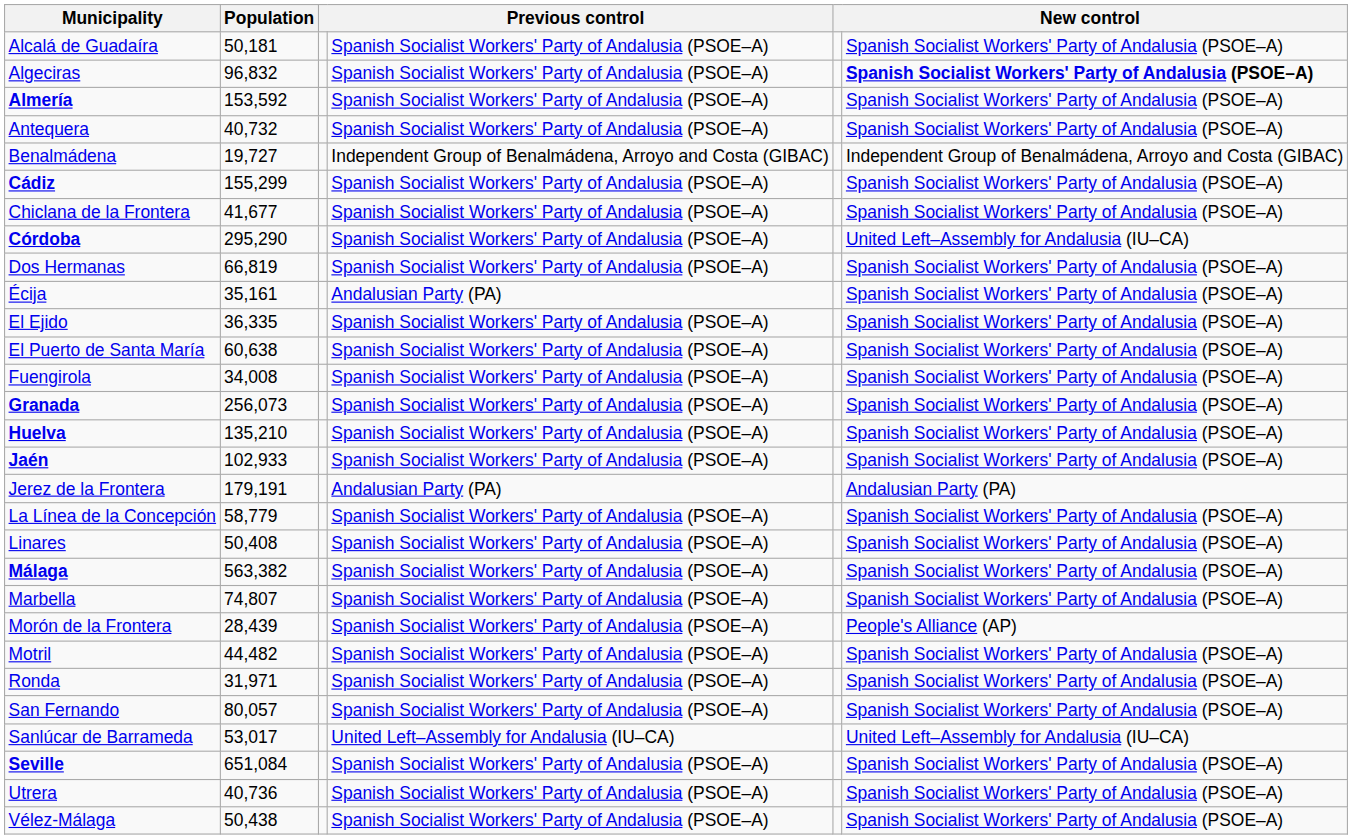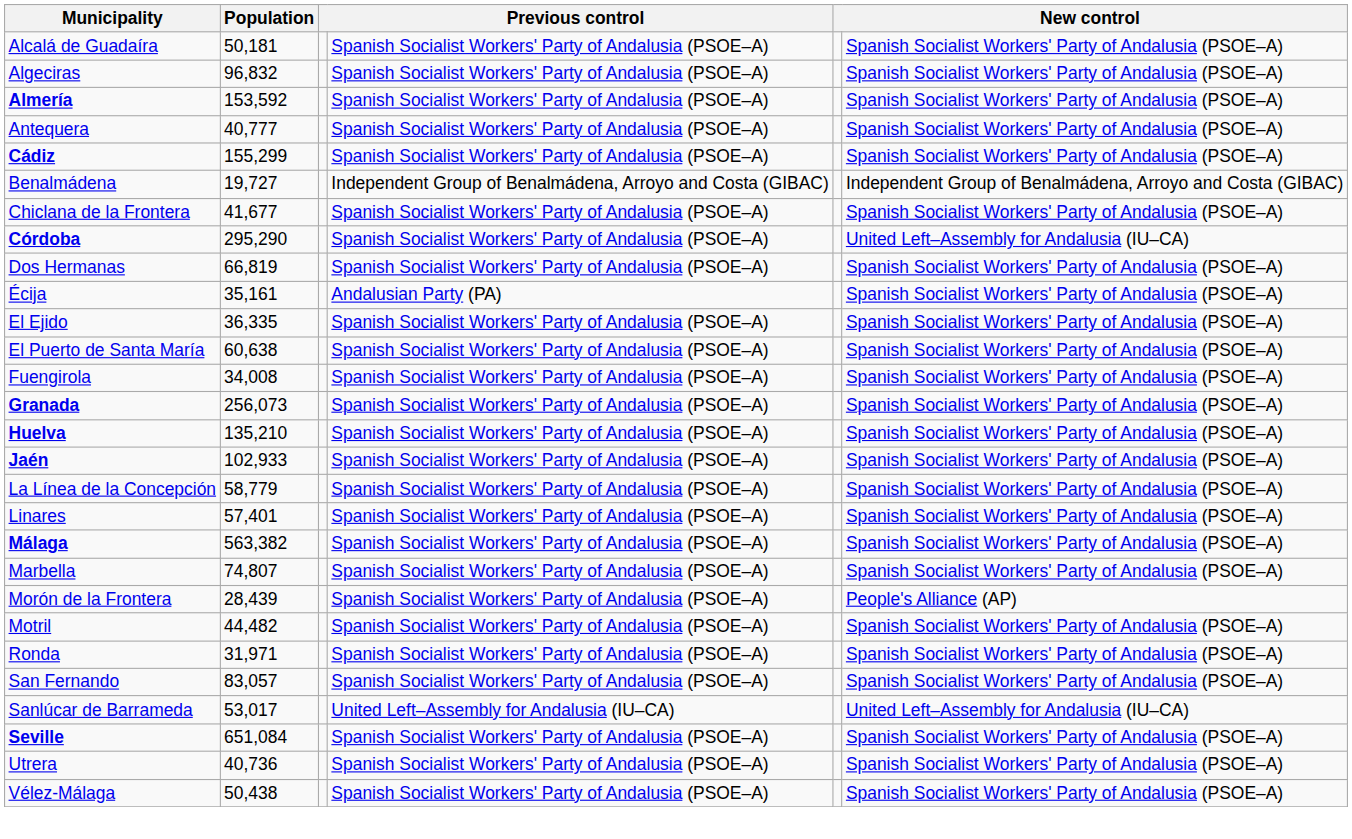(1080, 73) bold -> (1065, 73) normal
(251, 128) 40,732 -> (251, 128) 40,777
rows swapped: (62, 156) <-> (32, 184)
- row: (87, 488)
(251, 543) 50,408 -> (251, 516) 57,401
(251, 709) 80,057 -> (251, 682) 83,057
